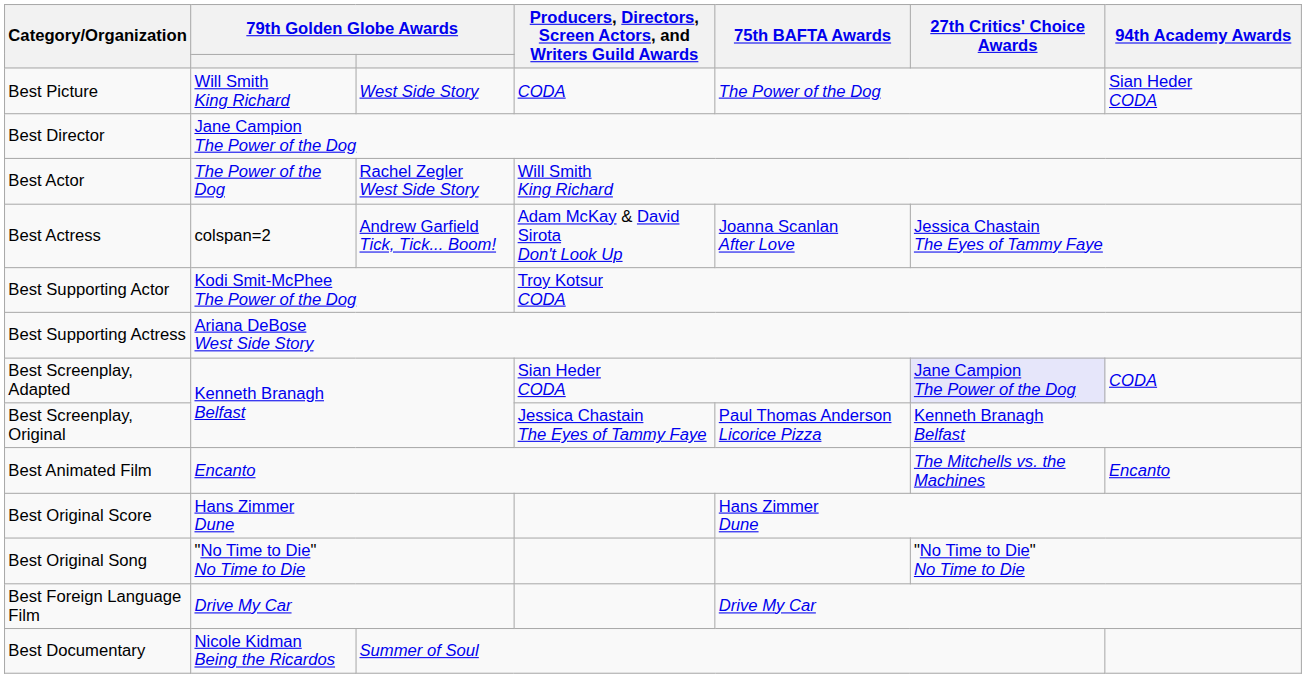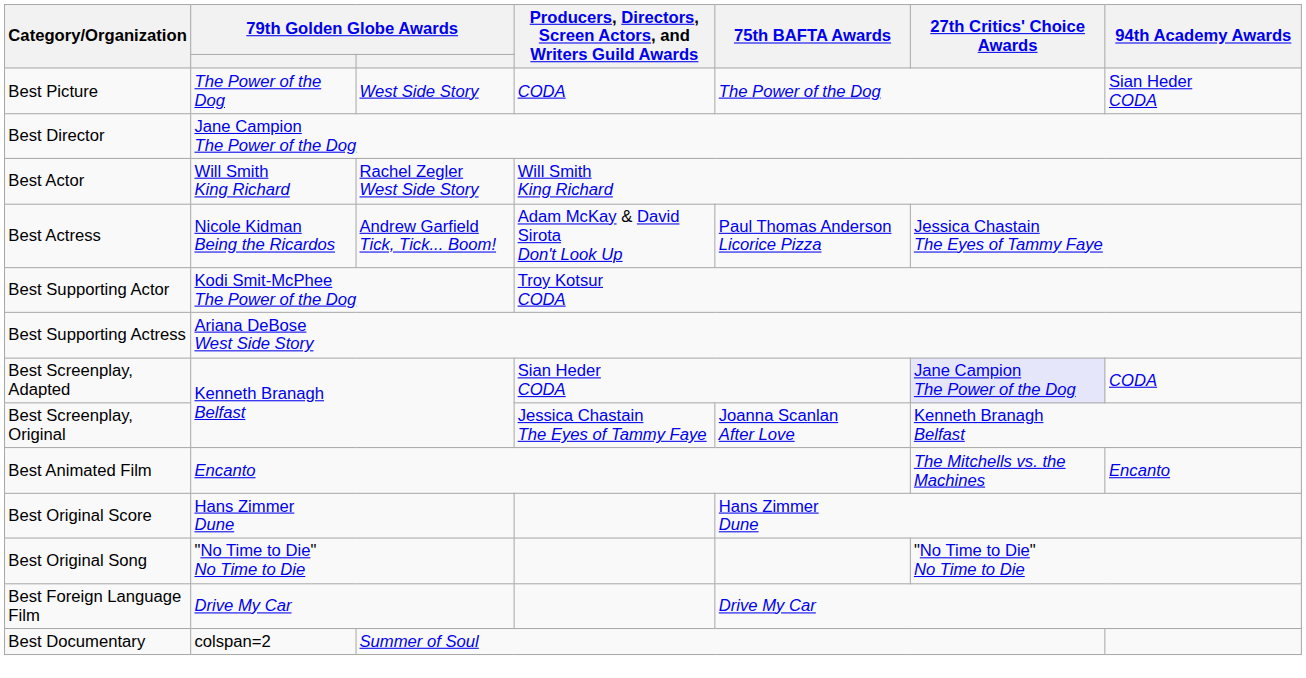(242, 90) Will Smith King Richard -> (258, 90) The Power of the Dog
(258, 181) The Power of the Dog -> (242, 181) Will Smith King Richard
(233, 235) colspan=2 -> (265, 235) Nicole Kidman Being the Ricardos
(778, 235) Joanna Scanlan After Love -> (805, 235) Paul Thomas Anderson Licorice Pizza
(805, 425) Paul Thomas Anderson Licorice Pizza -> (778, 425) Joanna Scanlan After Love
(265, 650) Nicole Kidman Being the Ricardos -> (233, 641) colspan=2
